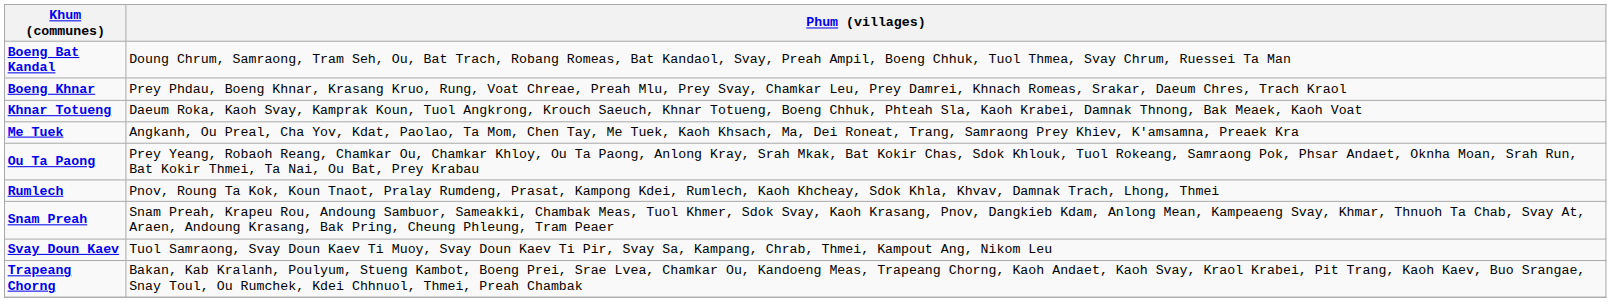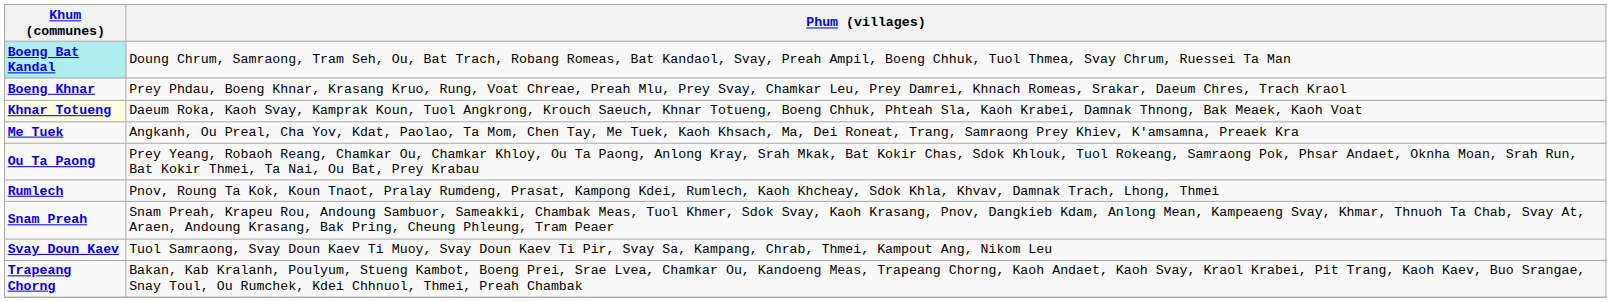(43, 60) no background -> (43, 60) paleturquoise background
(59, 111) no background -> (59, 111) lightyellow background
